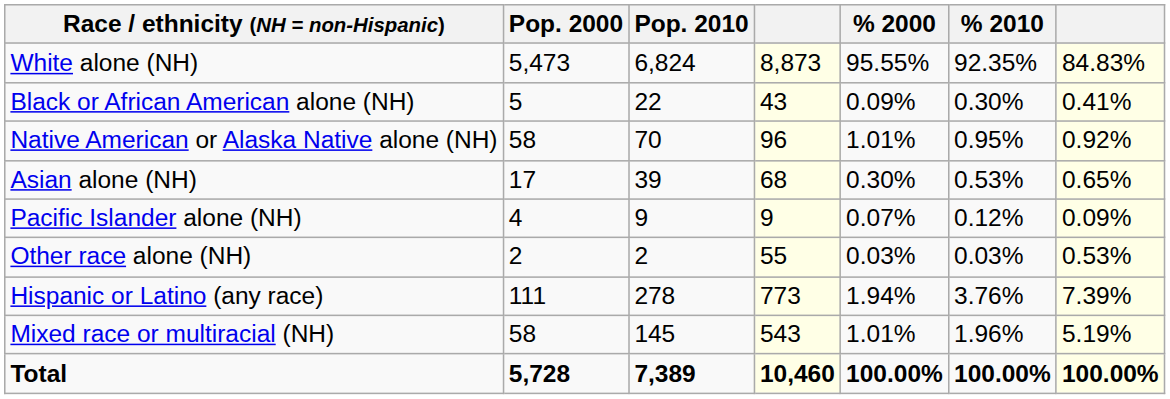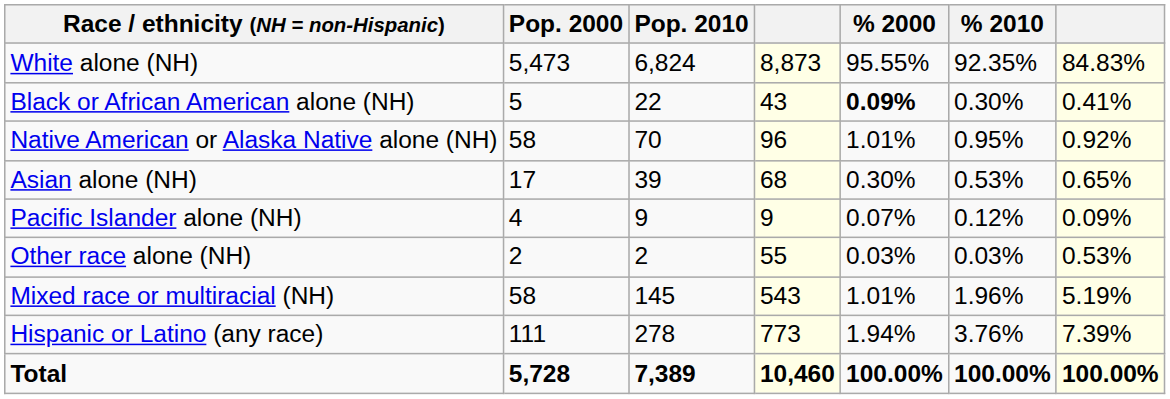(881, 101) normal -> (881, 101) bold
rows swapped: (172, 334) <-> (167, 295)
